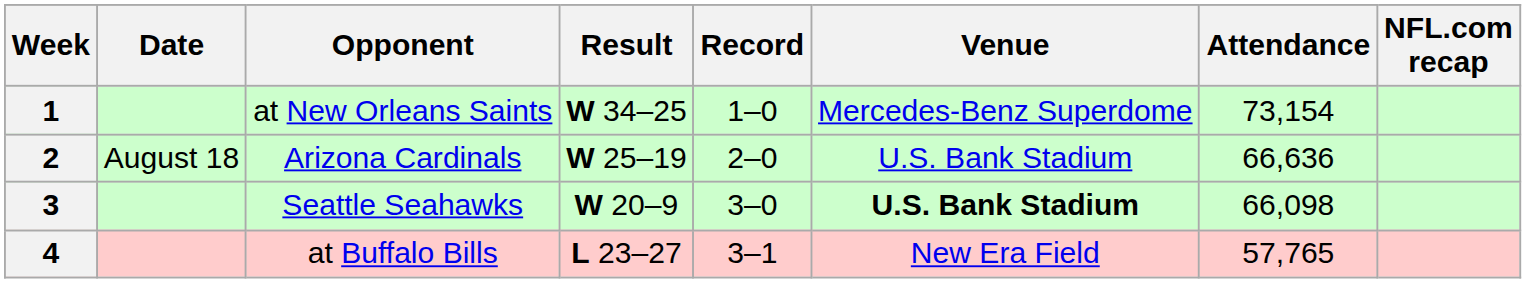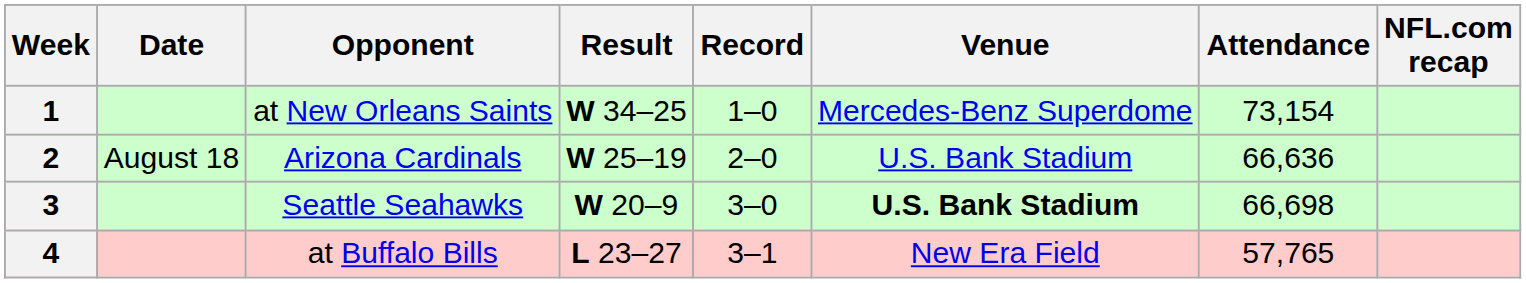(1288, 205) 66,098 -> (1288, 205) 66,698
